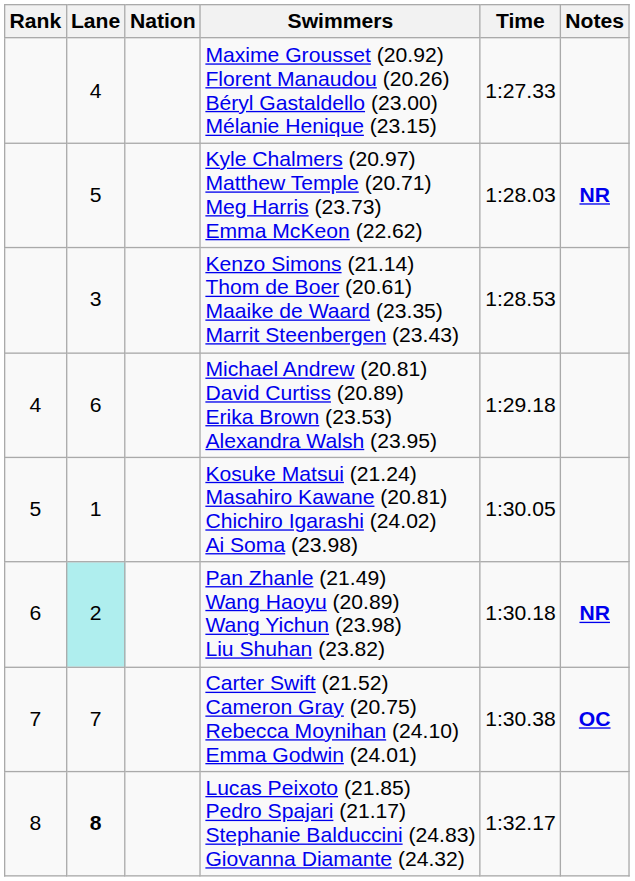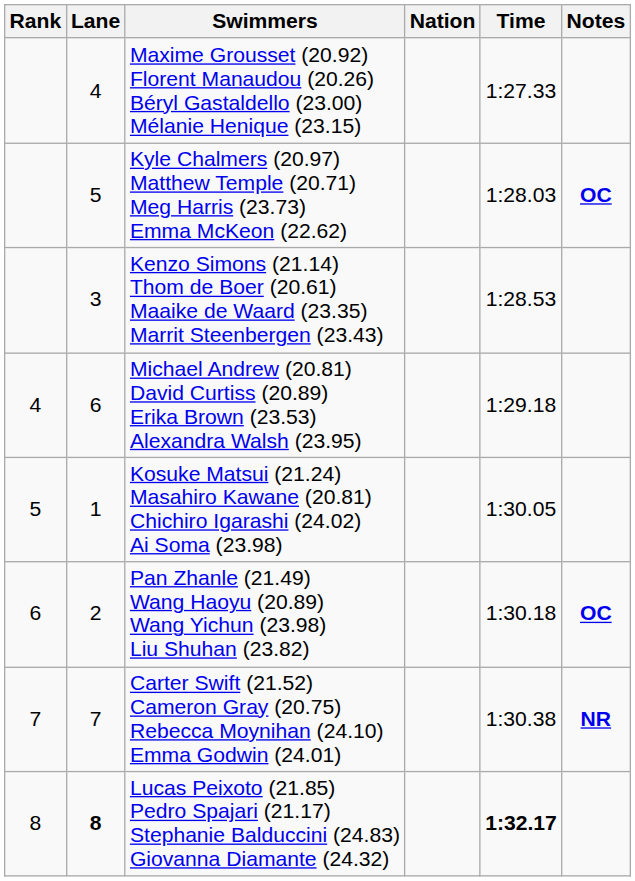columns swapped: (163, 21) <-> (340, 21)
(595, 195) NR -> (596, 195) OC
(96, 614) paleturquoise background -> (96, 614) no background
(595, 614) NR -> (596, 614) OC
(595, 719) OC -> (596, 719) NR
(520, 823) normal -> (521, 823) bold
